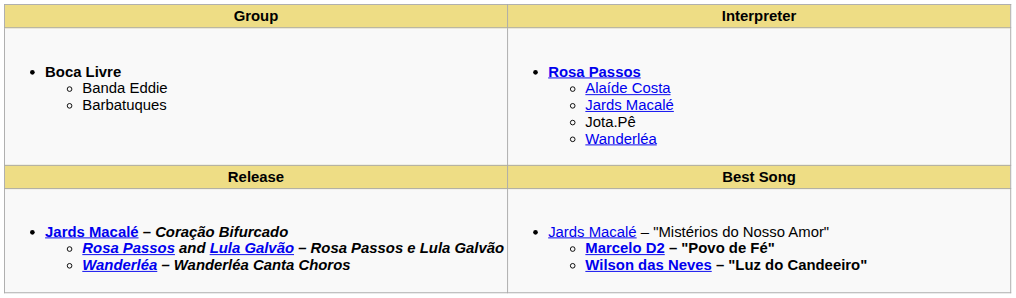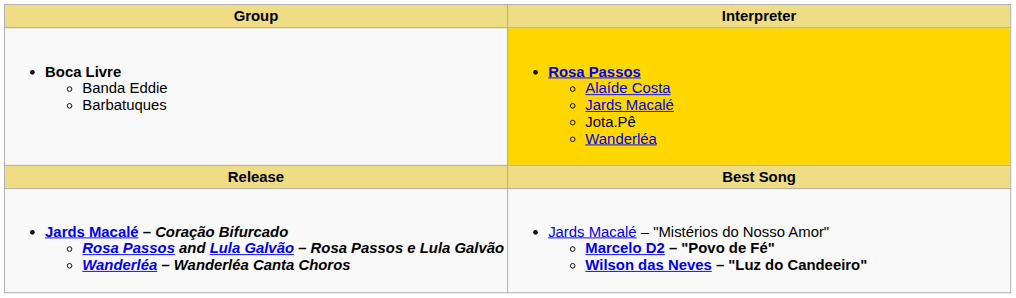(759, 105) no background -> (759, 105) gold background
